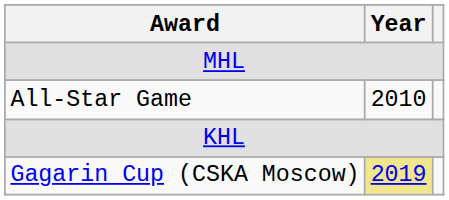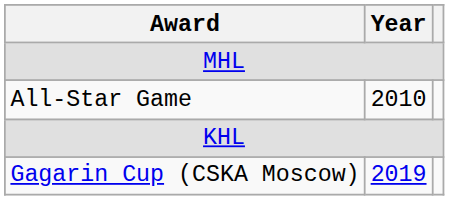(399, 176) khaki background -> (399, 176) no background
